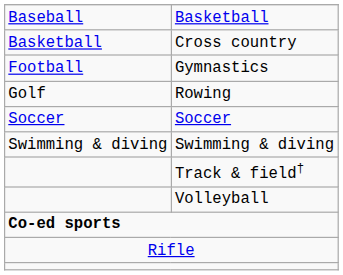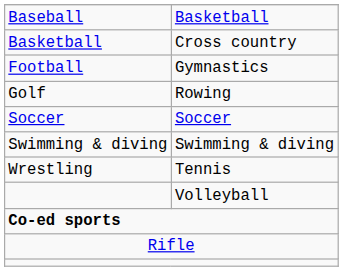+ row: (203, 170)
- row: (240, 172)
